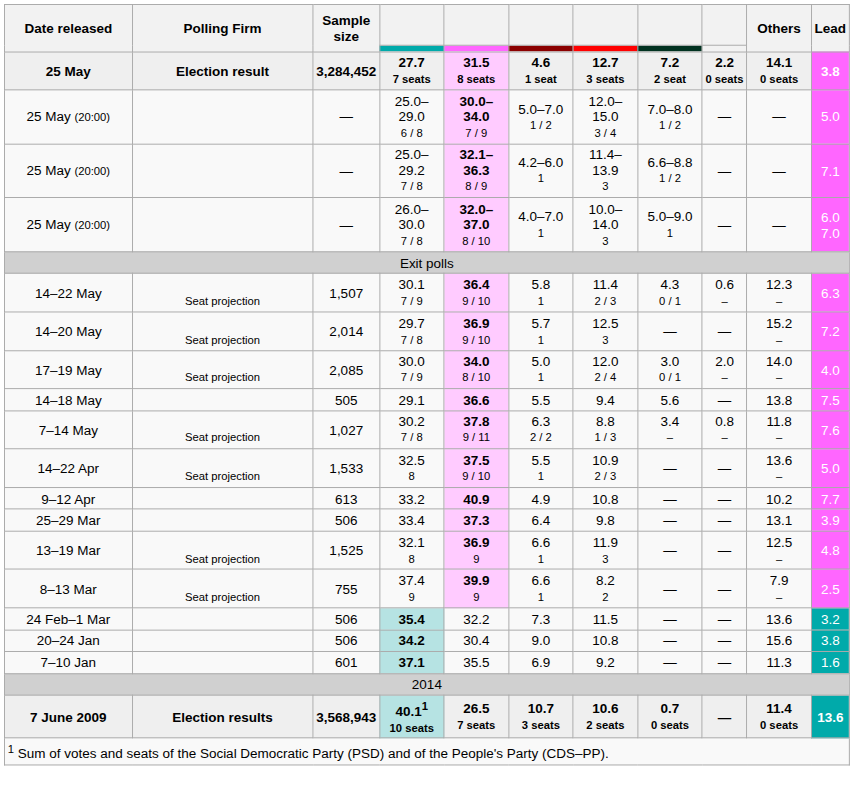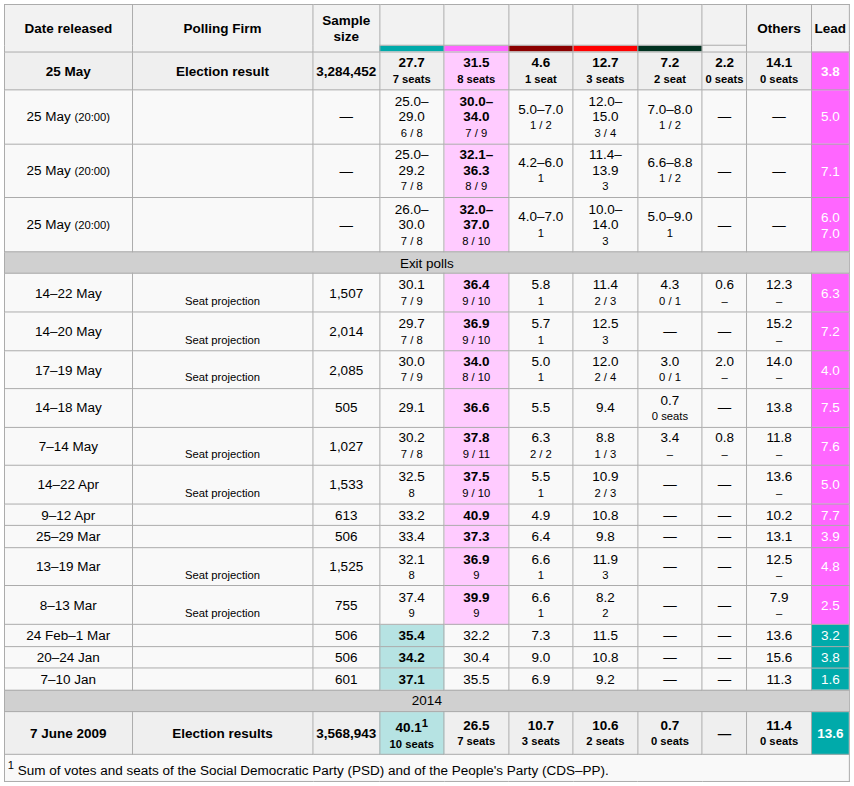(670, 400) 5.6 -> (670, 407) 0.7 0 seats
